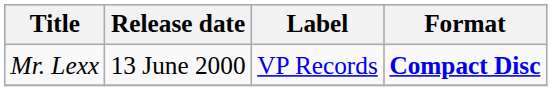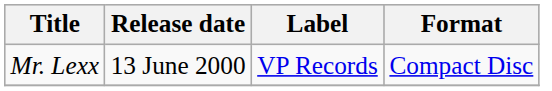(465, 64) bold -> (461, 64) normal
